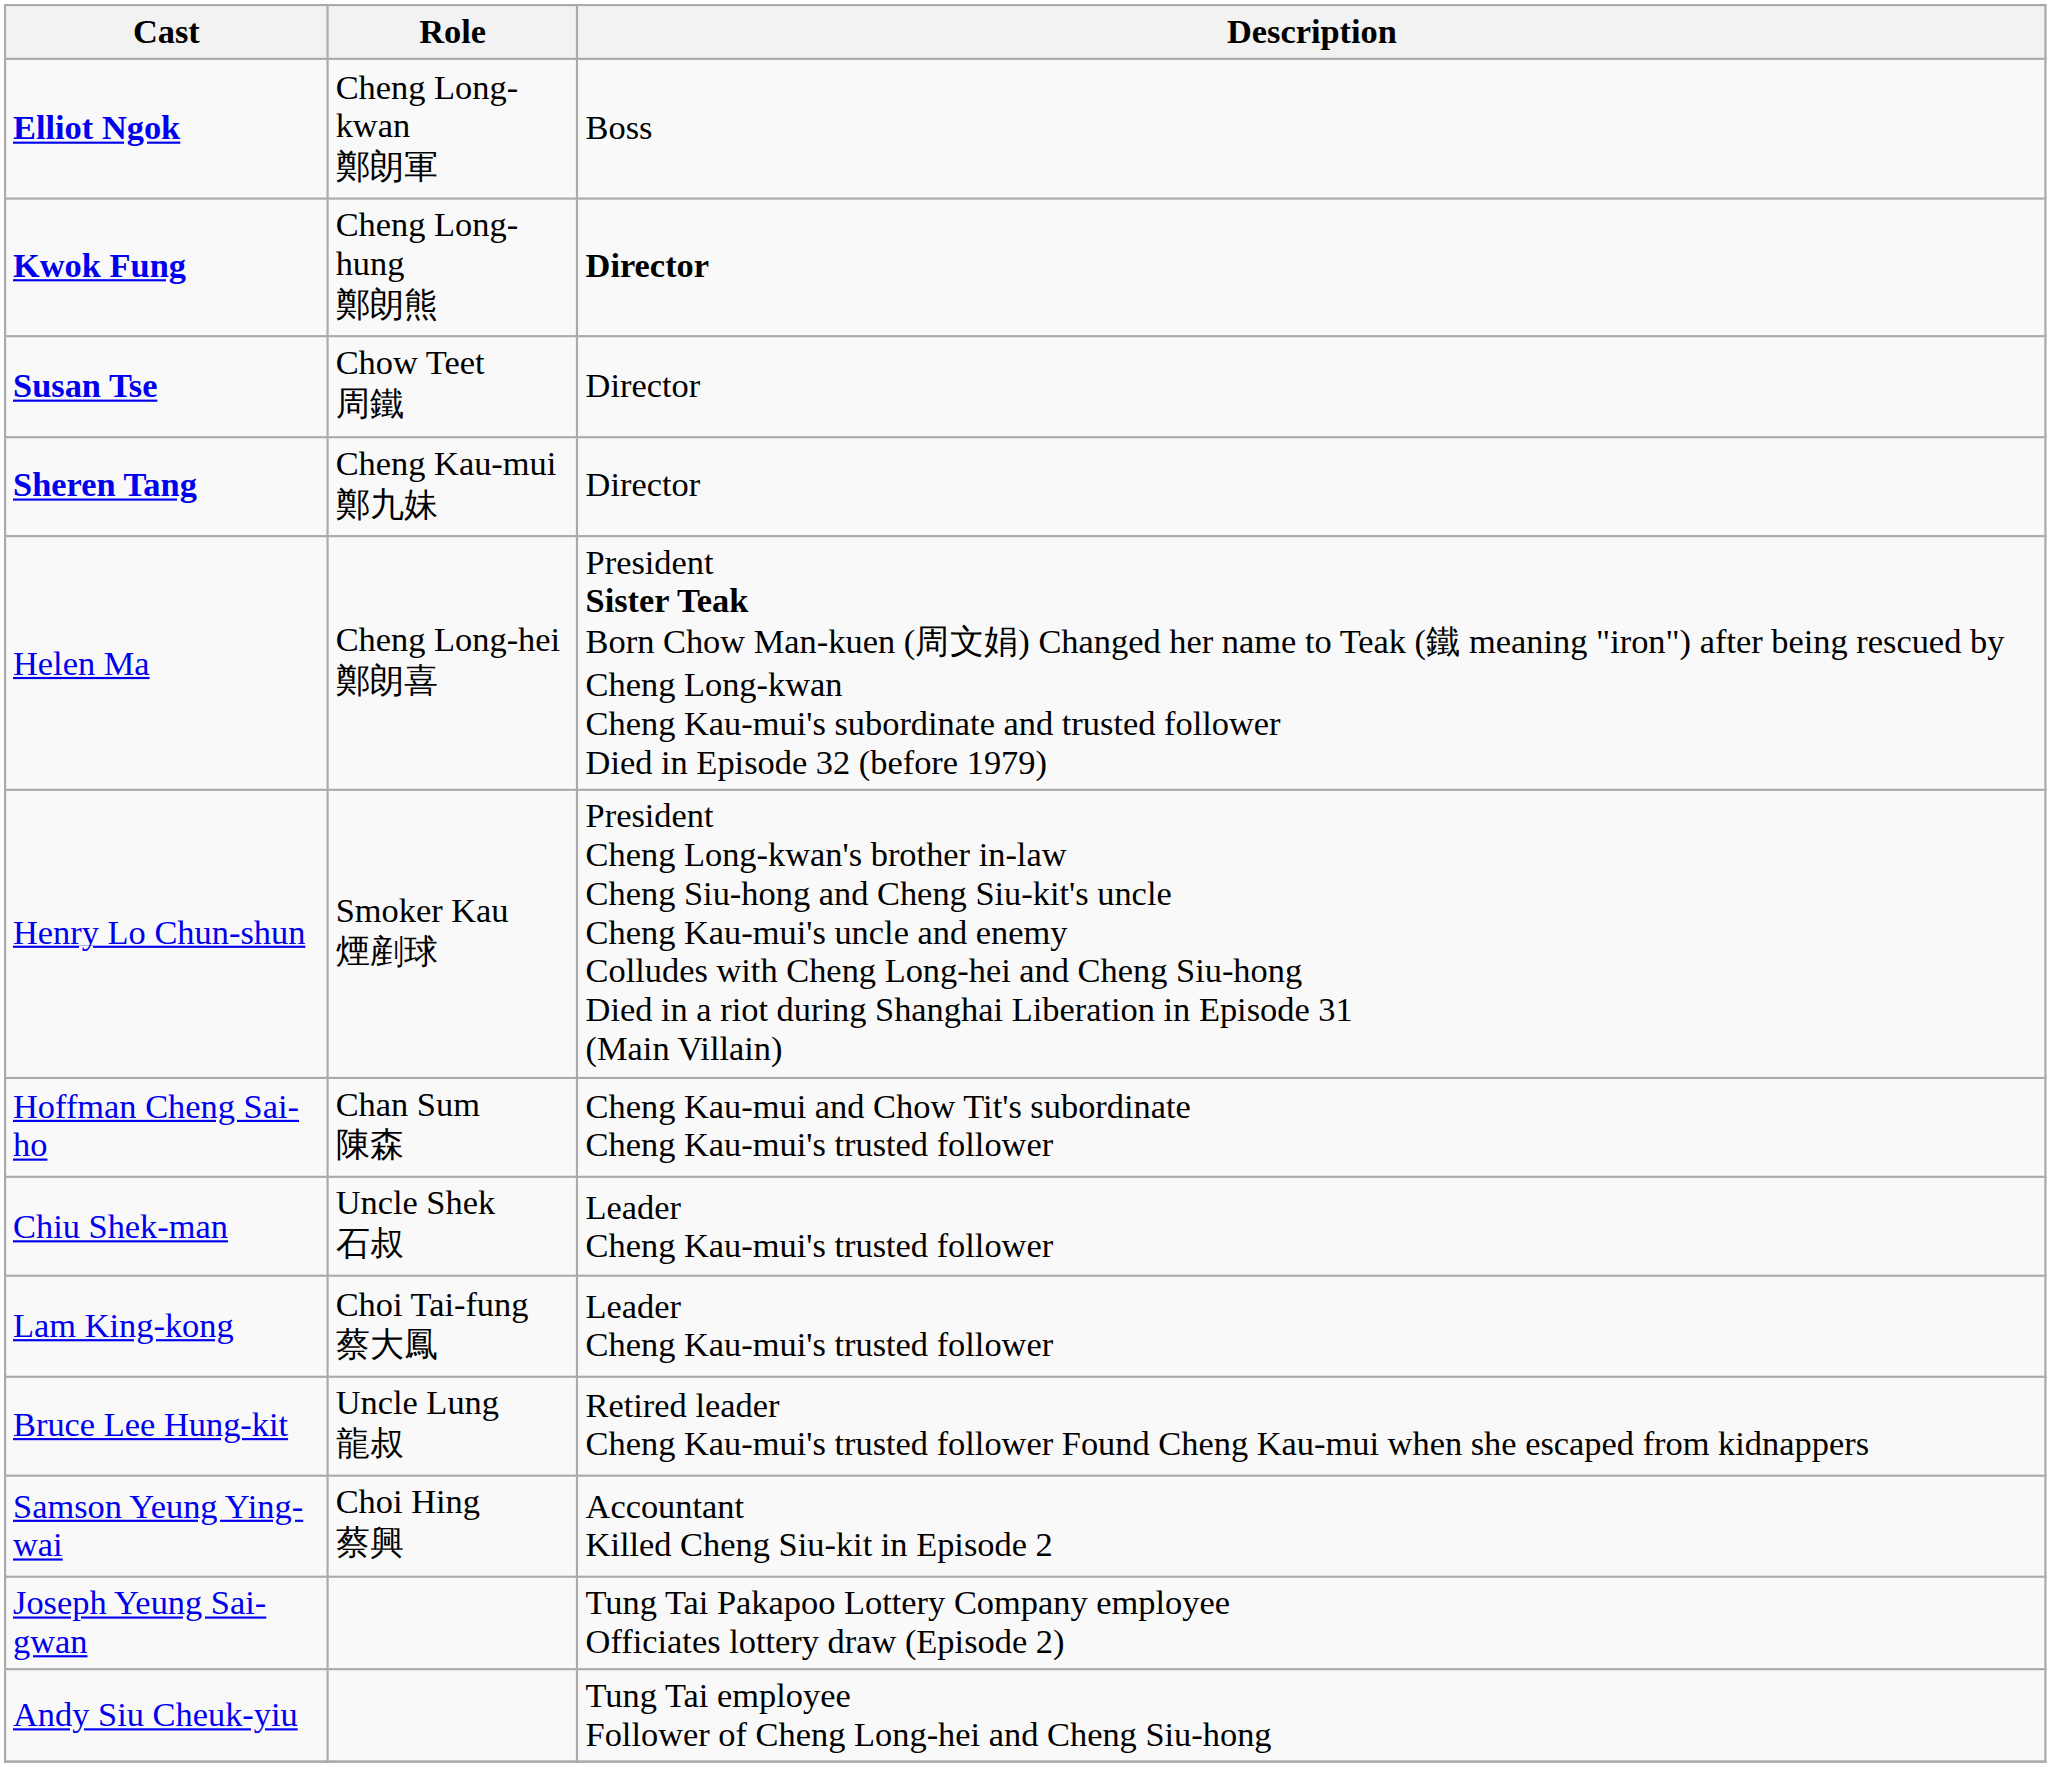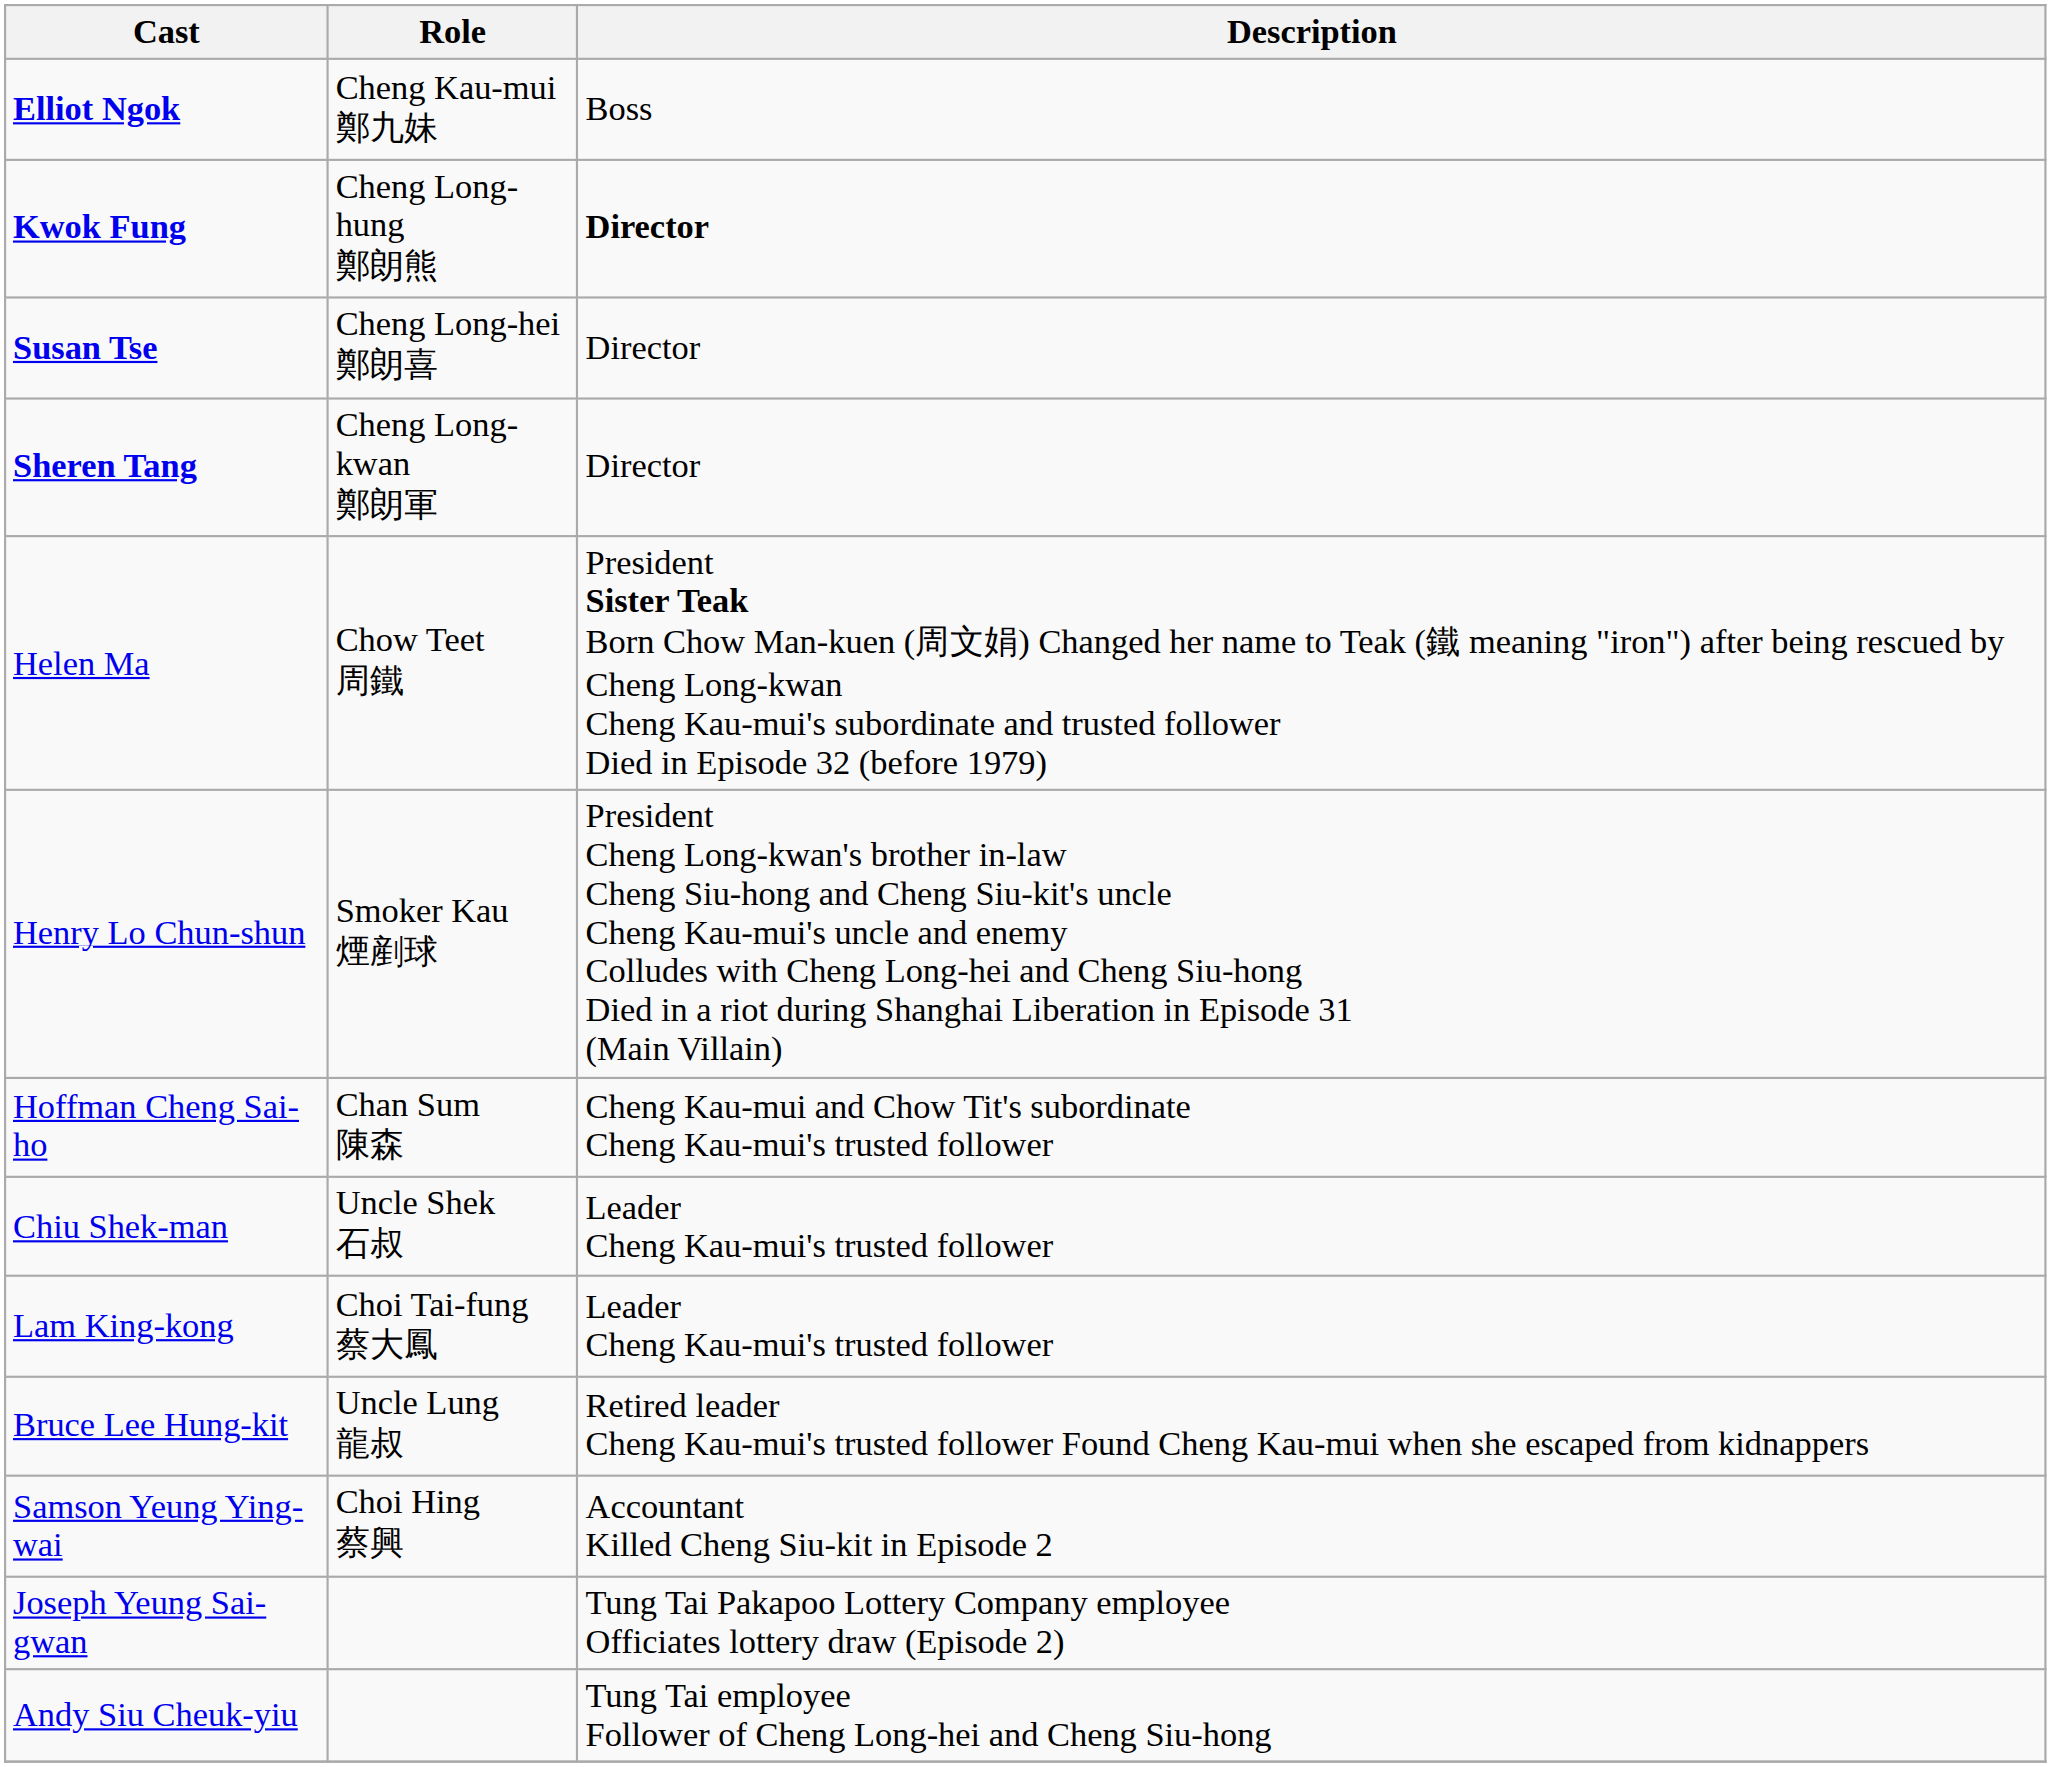(427, 126) Cheng Long-kwan 鄭朗軍 -> (446, 106) Cheng Kau-mui 鄭九妹
(410, 383) Chow Teet 周鐵 -> (448, 344) Cheng Long-hei 鄭朗喜
(446, 483) Cheng Kau-mui 鄭九妹 -> (427, 463) Cheng Long-kwan 鄭朗軍
(448, 660) Cheng Long-hei 鄭朗喜 -> (410, 660) Chow Teet 周鐵
